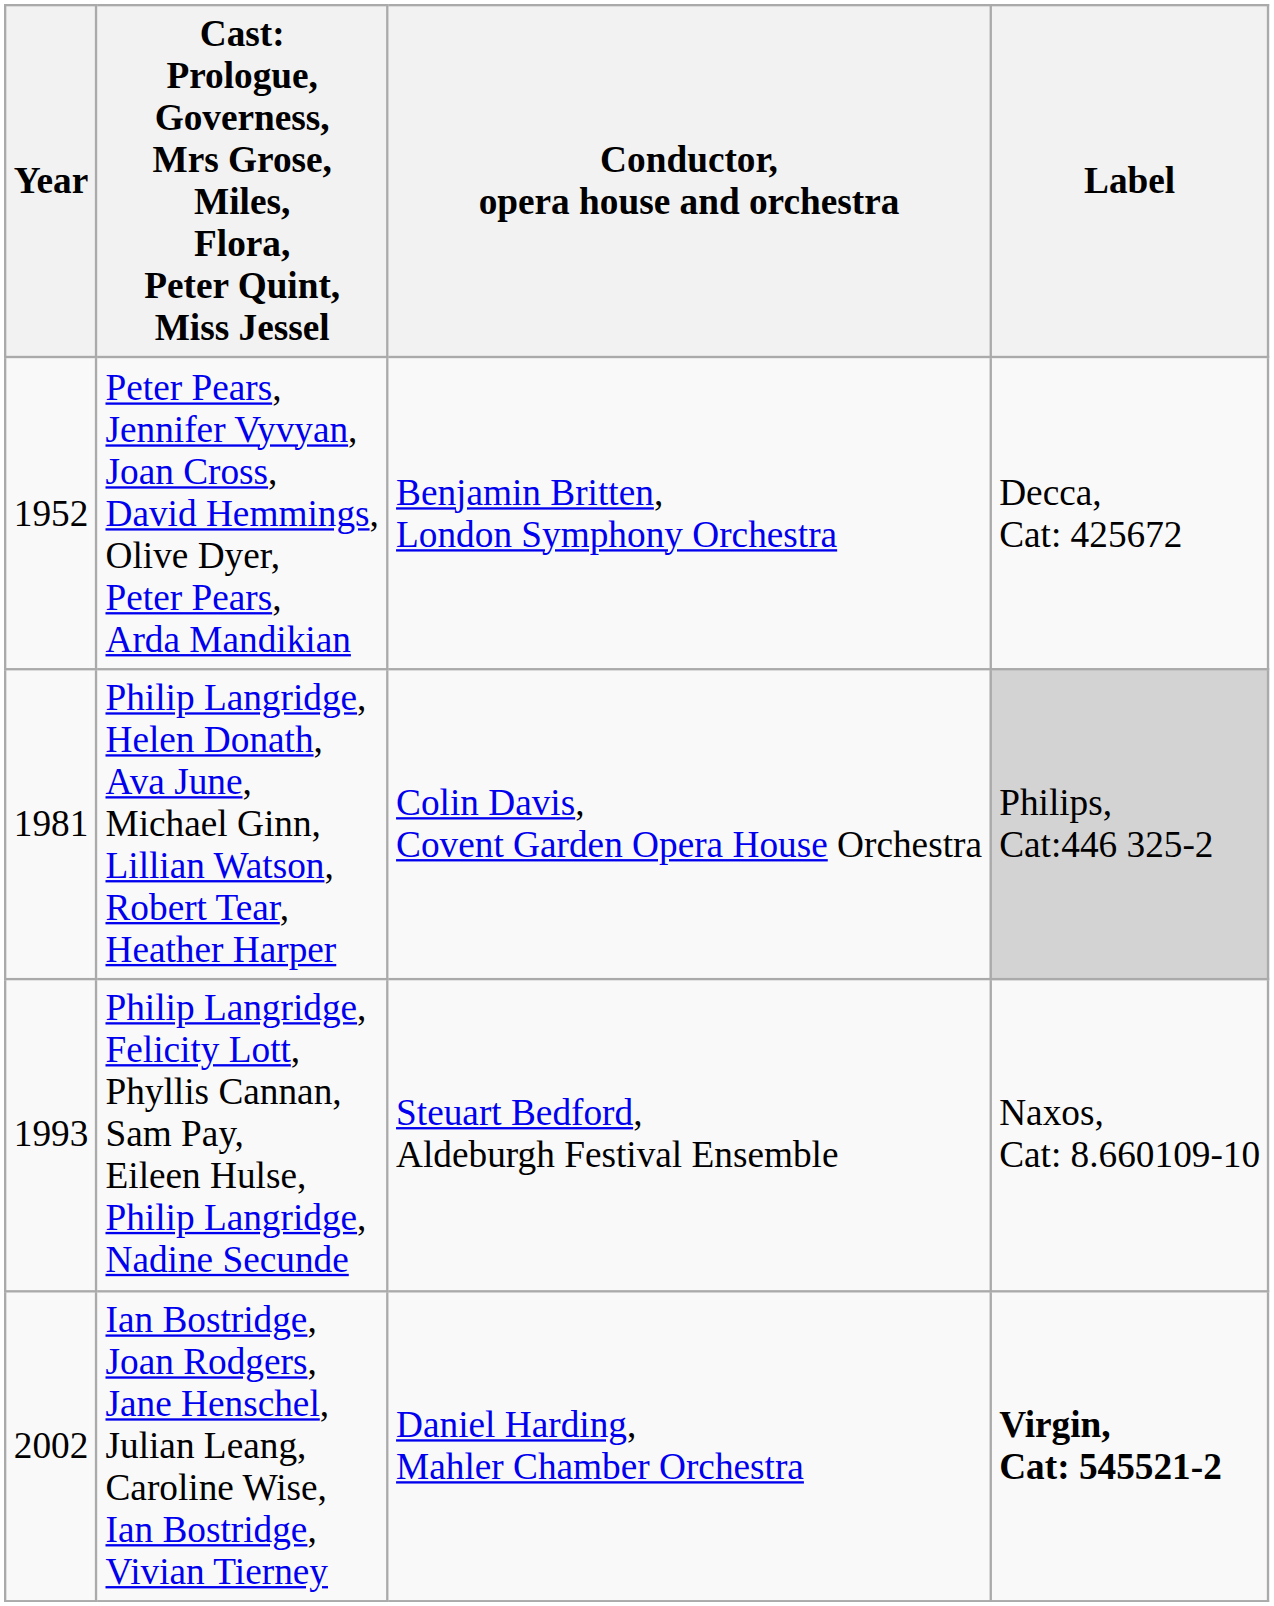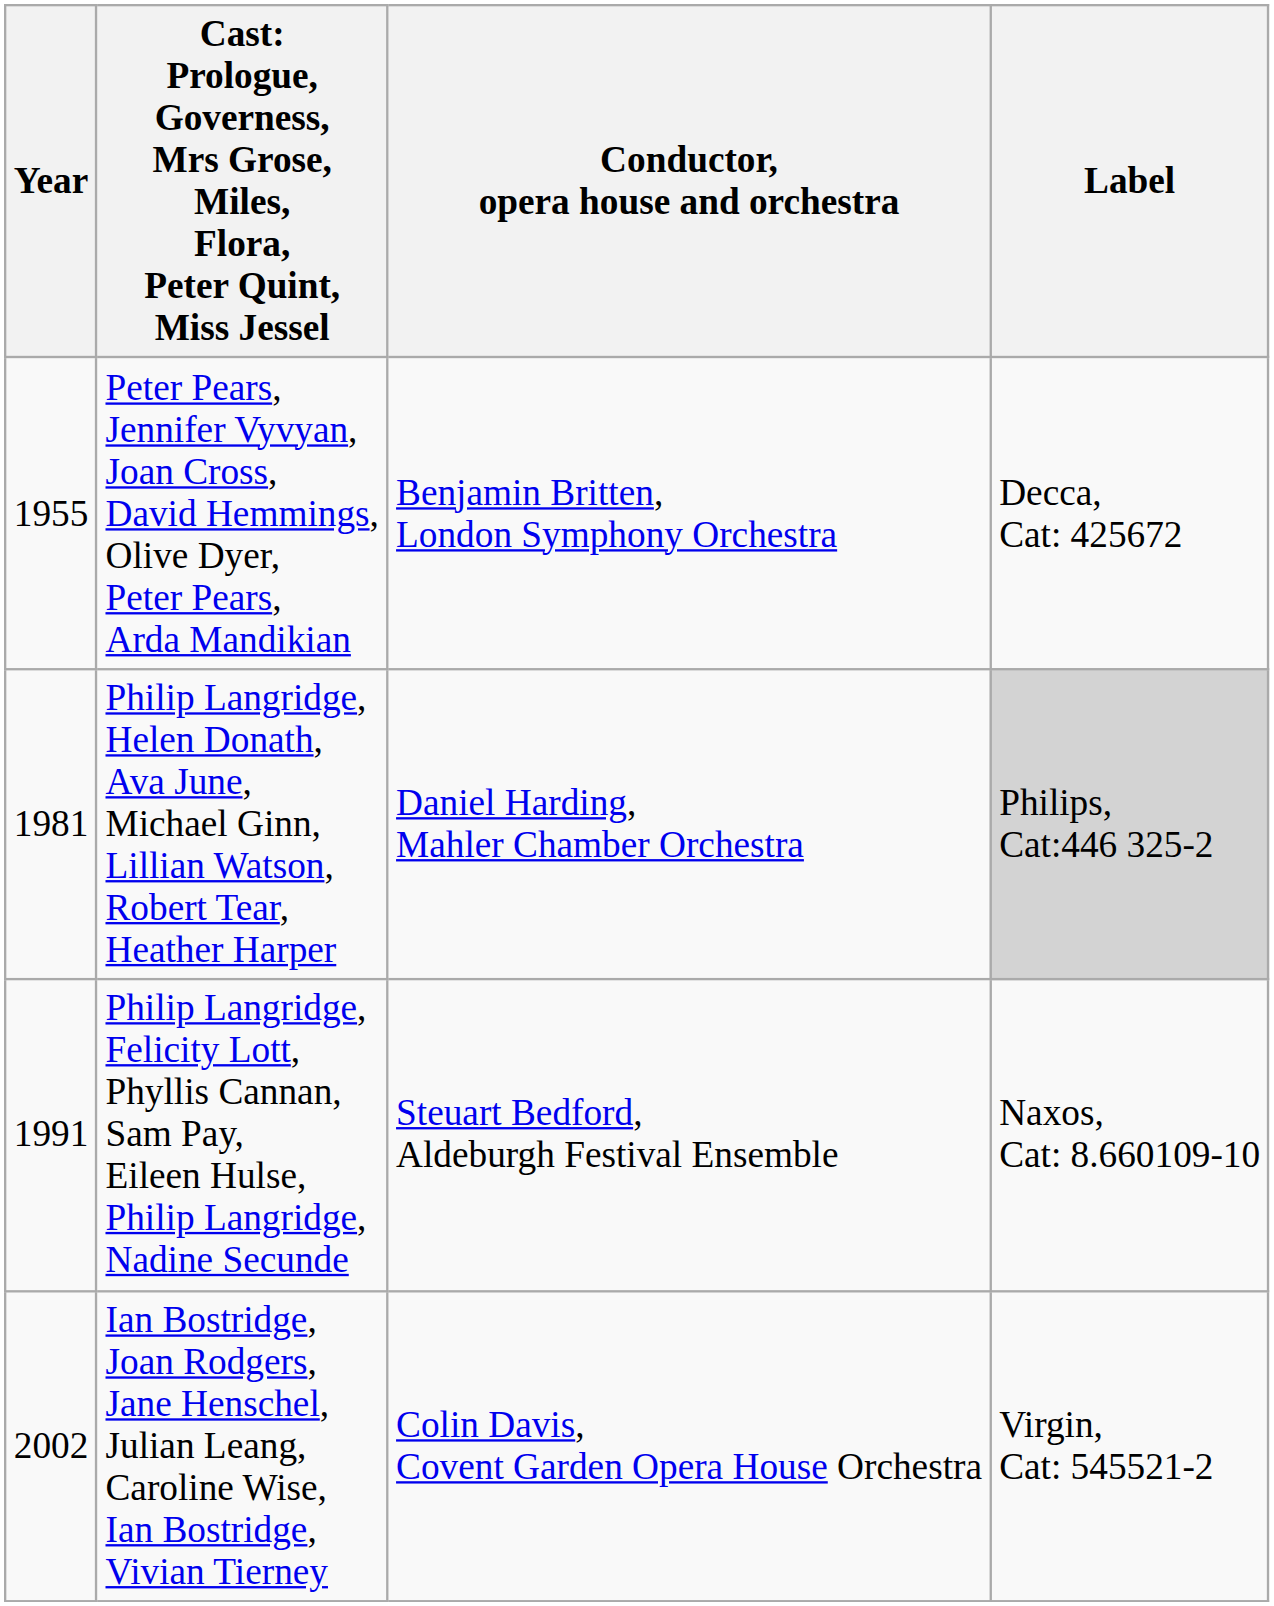(51, 512) 1952 -> (51, 512) 1955
(689, 823) Colin Davis, Covent Garden Opera House Orchestra -> (600, 823) Daniel Harding, Mahler Chamber Orchestra
(51, 1134) 1993 -> (51, 1134) 1991
(600, 1444) Daniel Harding, Mahler Chamber Orchestra -> (689, 1444) Colin Davis, Covent Garden Opera House Orchestra
(1110, 1444) bold -> (1106, 1444) normal
